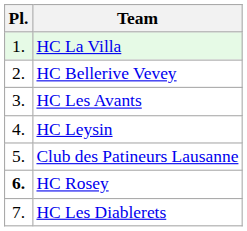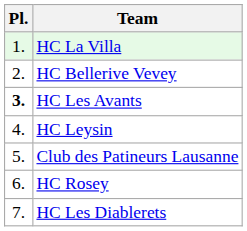(18, 101) normal -> (18, 101) bold
(18, 184) bold -> (18, 184) normal
